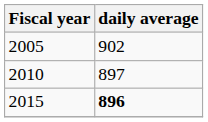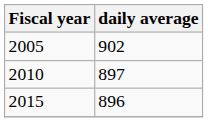(112, 102) bold -> (112, 102) normal
